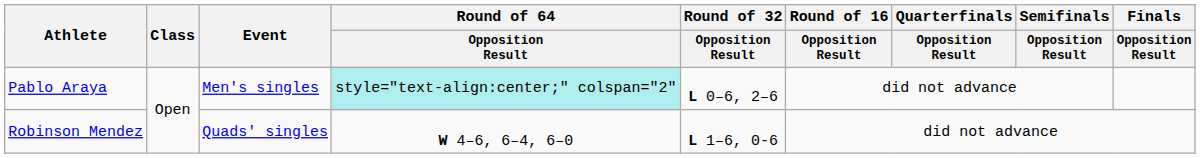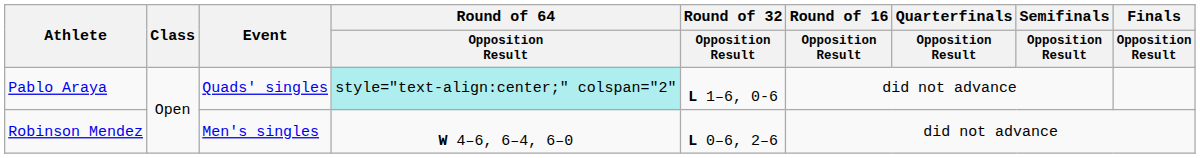(261, 88) Men's singles -> (265, 88) Quads' singles
(733, 97) L 0–6, 2–6 -> (733, 97) L 1–6, 0-6
(265, 131) Quads' singles -> (261, 131) Men's singles
(733, 140) L 1–6, 0-6 -> (733, 140) L 0–6, 2–6
